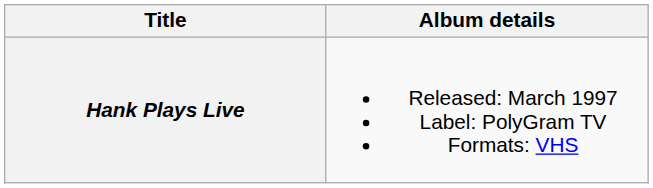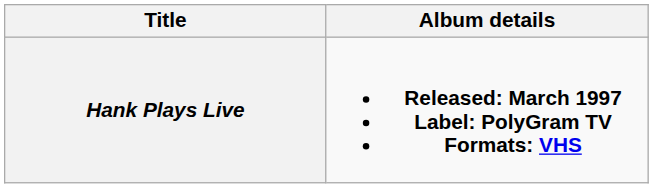(487, 122) normal -> (487, 122) bold
